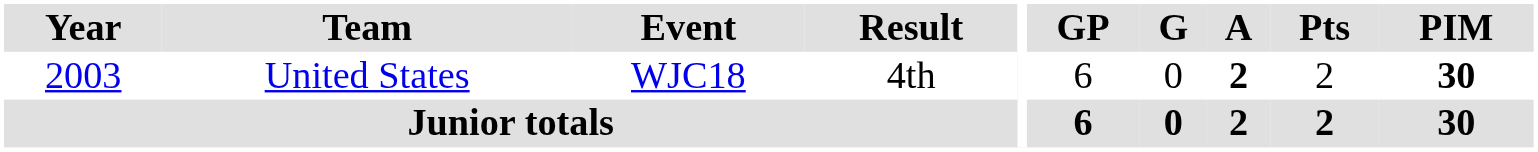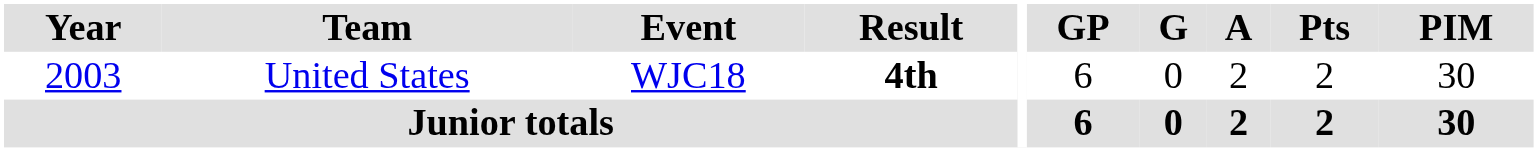(911, 75) normal -> (911, 75) bold
(1239, 75) bold -> (1239, 75) normal
(1456, 75) bold -> (1456, 75) normal
